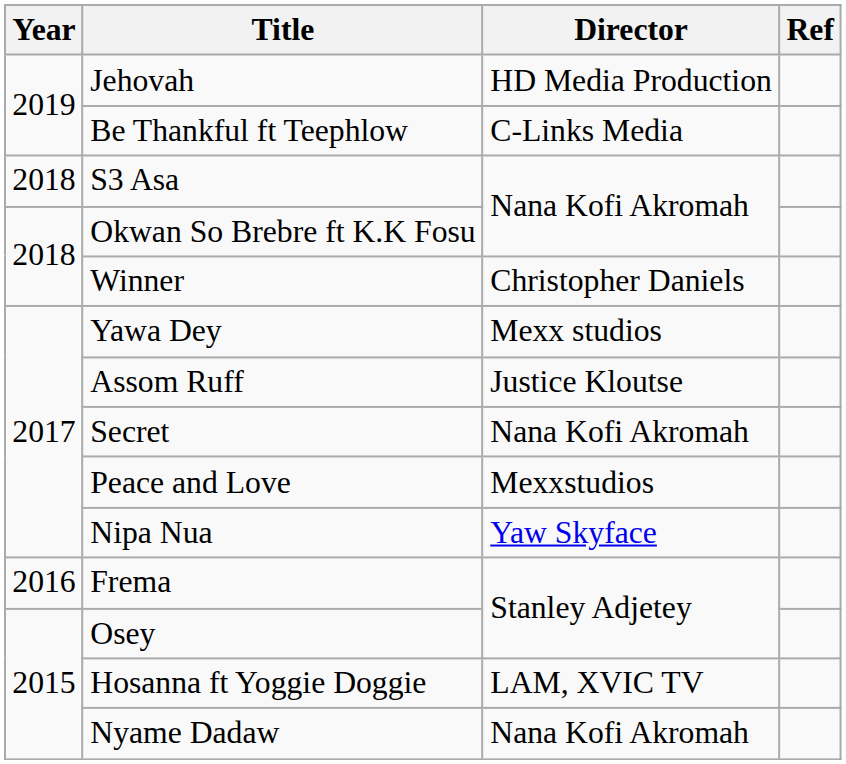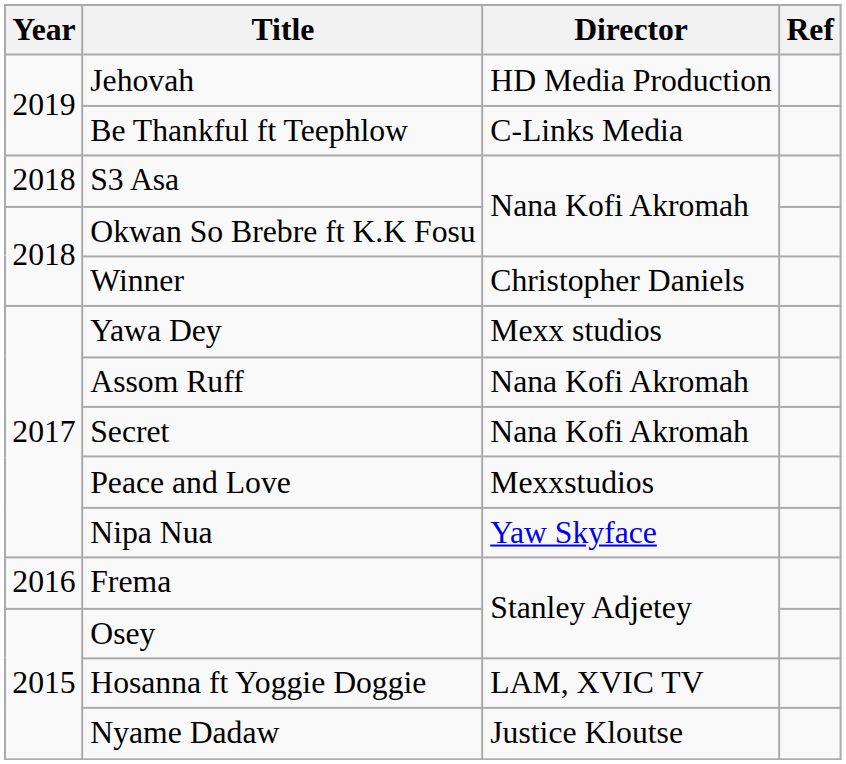(587, 381) Justice Kloutse -> (620, 381) Nana Kofi Akromah
(620, 733) Nana Kofi Akromah -> (587, 733) Justice Kloutse
